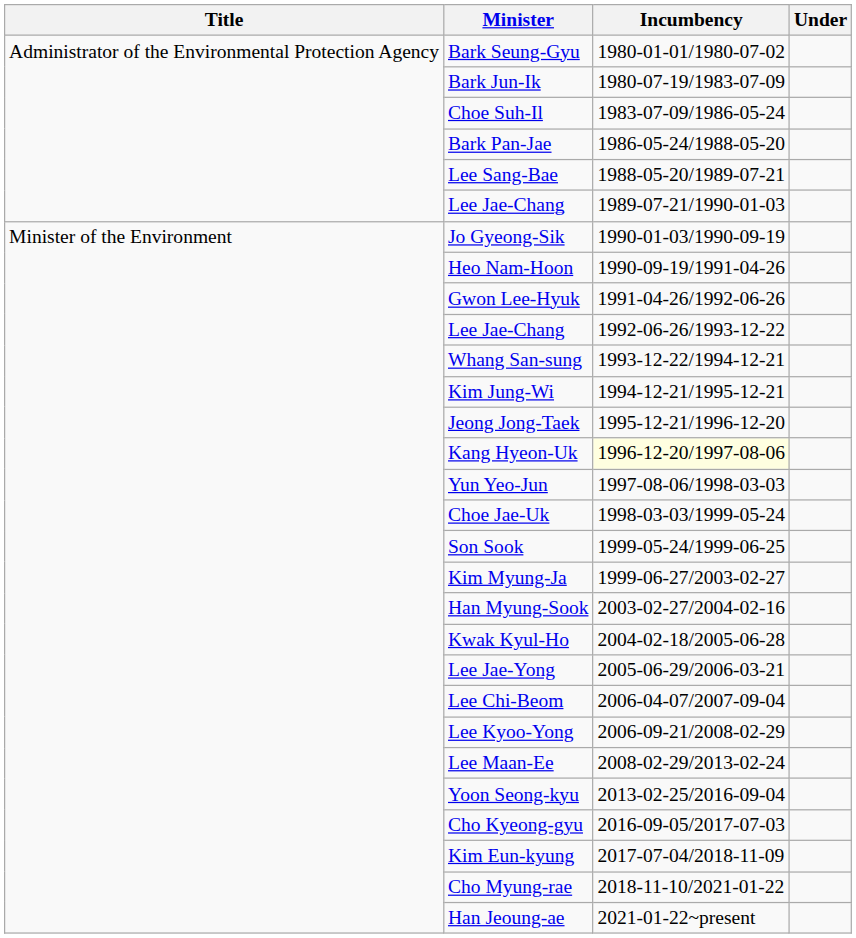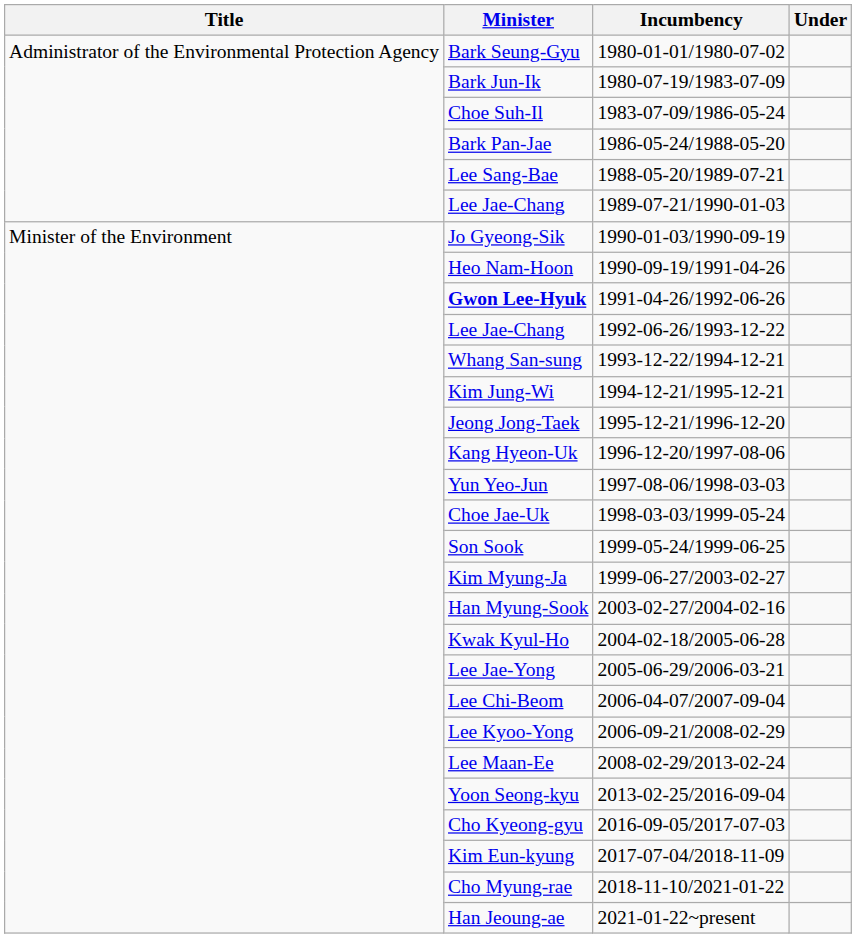(514, 298) normal -> (517, 298) bold
(691, 453) lightyellow background -> (691, 453) no background
